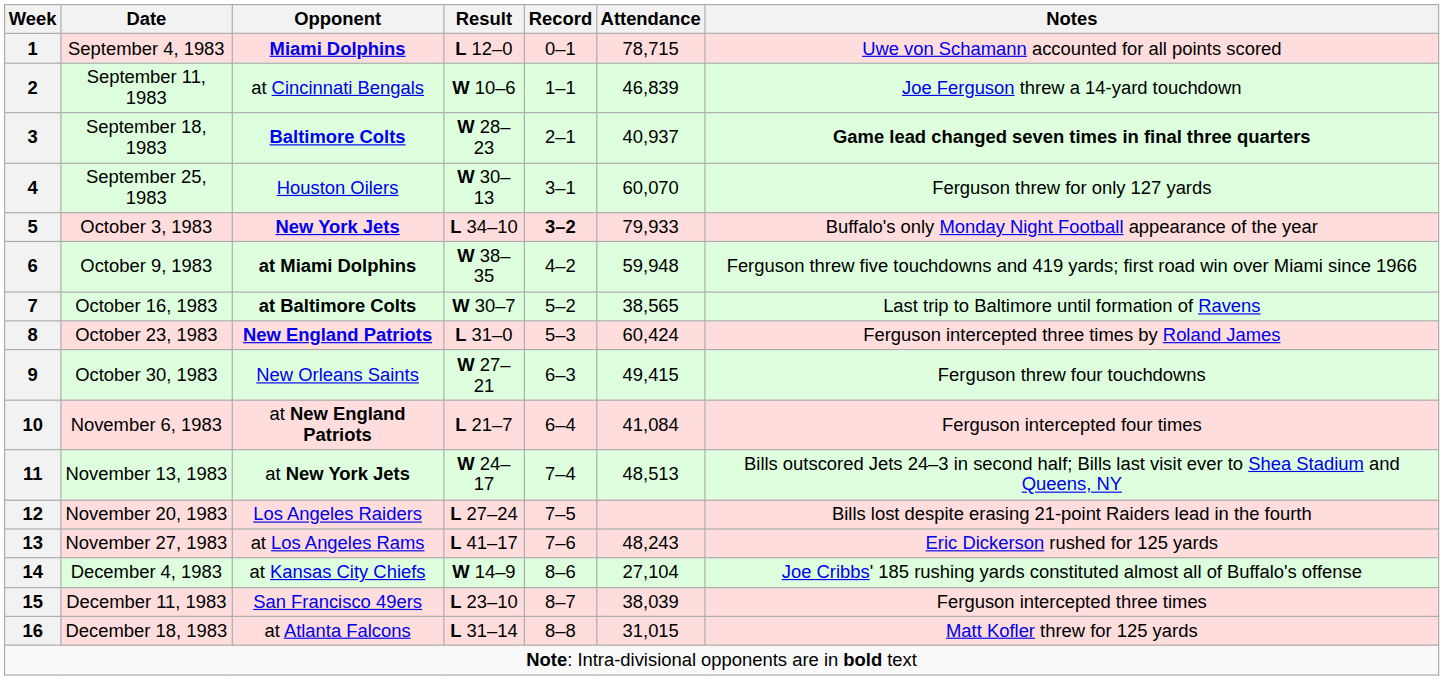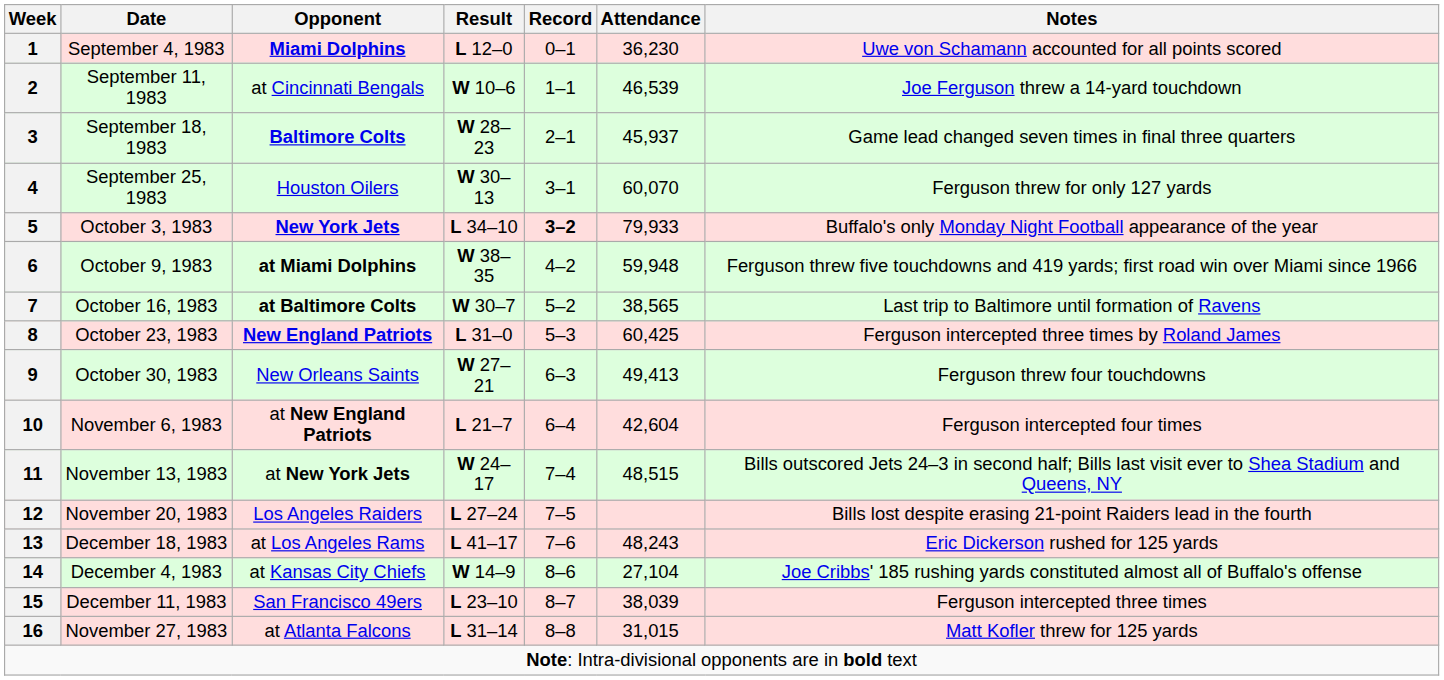(651, 48) 78,715 -> (651, 48) 36,230
(651, 87) 46,839 -> (651, 87) 46,539
(651, 137) 40,937 -> (651, 137) 45,937
(1072, 137) bold -> (1072, 137) normal
(651, 335) 60,424 -> (651, 335) 60,425
(651, 374) 49,415 -> (651, 374) 49,413
(651, 424) 41,084 -> (651, 424) 42,604
(651, 474) 48,513 -> (651, 474) 48,515
(146, 543) November 27, 1983 -> (146, 543) December 18, 1983
(146, 630) December 18, 1983 -> (146, 630) November 27, 1983
